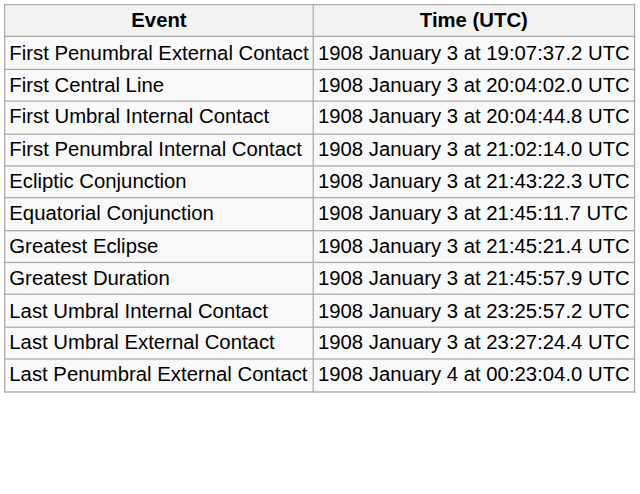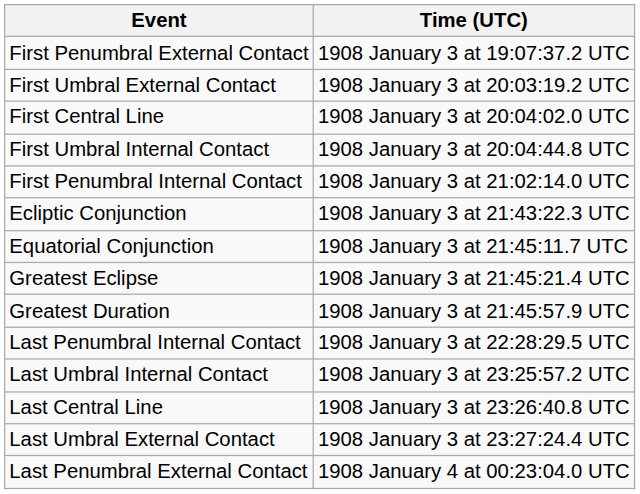+ row: (143, 85)
+ row: (155, 342)
+ row: (86, 407)
